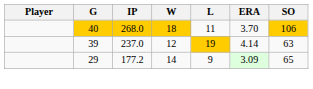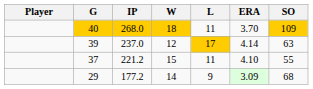(288, 28) 106 -> (288, 28) 109
(210, 44) 19 -> (210, 44) 17
+ row: (132, 60)
(288, 60) 65 -> (288, 76) 68
